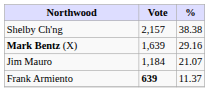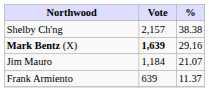(153, 45) normal -> (153, 45) bold
(149, 78) bold -> (149, 78) normal
